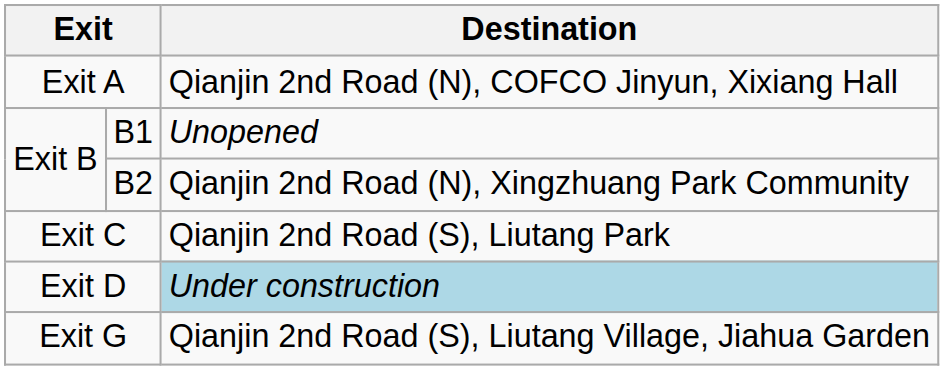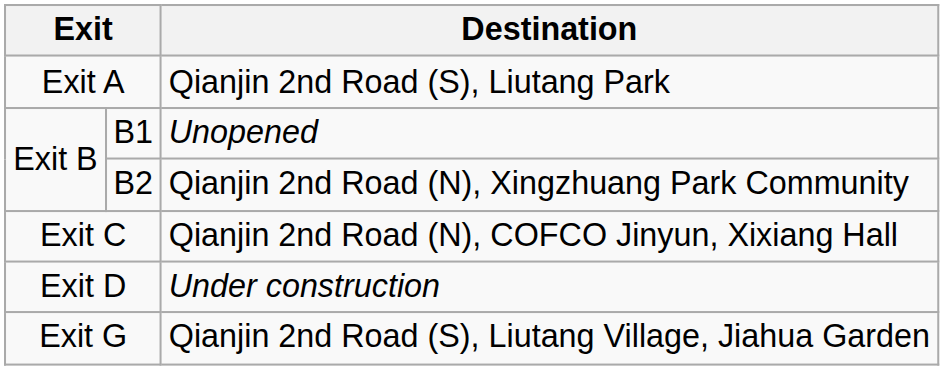(533, 81) Qianjin 2nd Road (N), COFCO Jinyun, Xixiang Hall -> (419, 81) Qianjin 2nd Road (S), Liutang Park
(419, 235) Qianjin 2nd Road (S), Liutang Park -> (533, 235) Qianjin 2nd Road (N), COFCO Jinyun, Xixiang Hall
(304, 286) lightblue background -> (304, 286) no background
